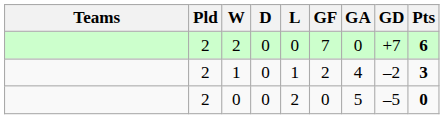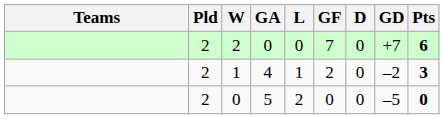columns swapped: (266, 18) <-> (358, 18)
